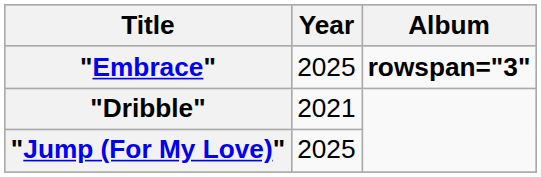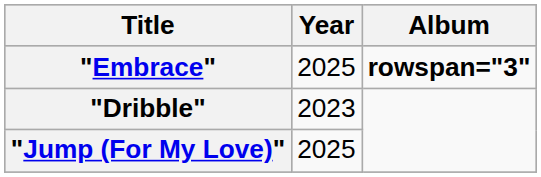(326, 108) 2021 -> (326, 108) 2023
